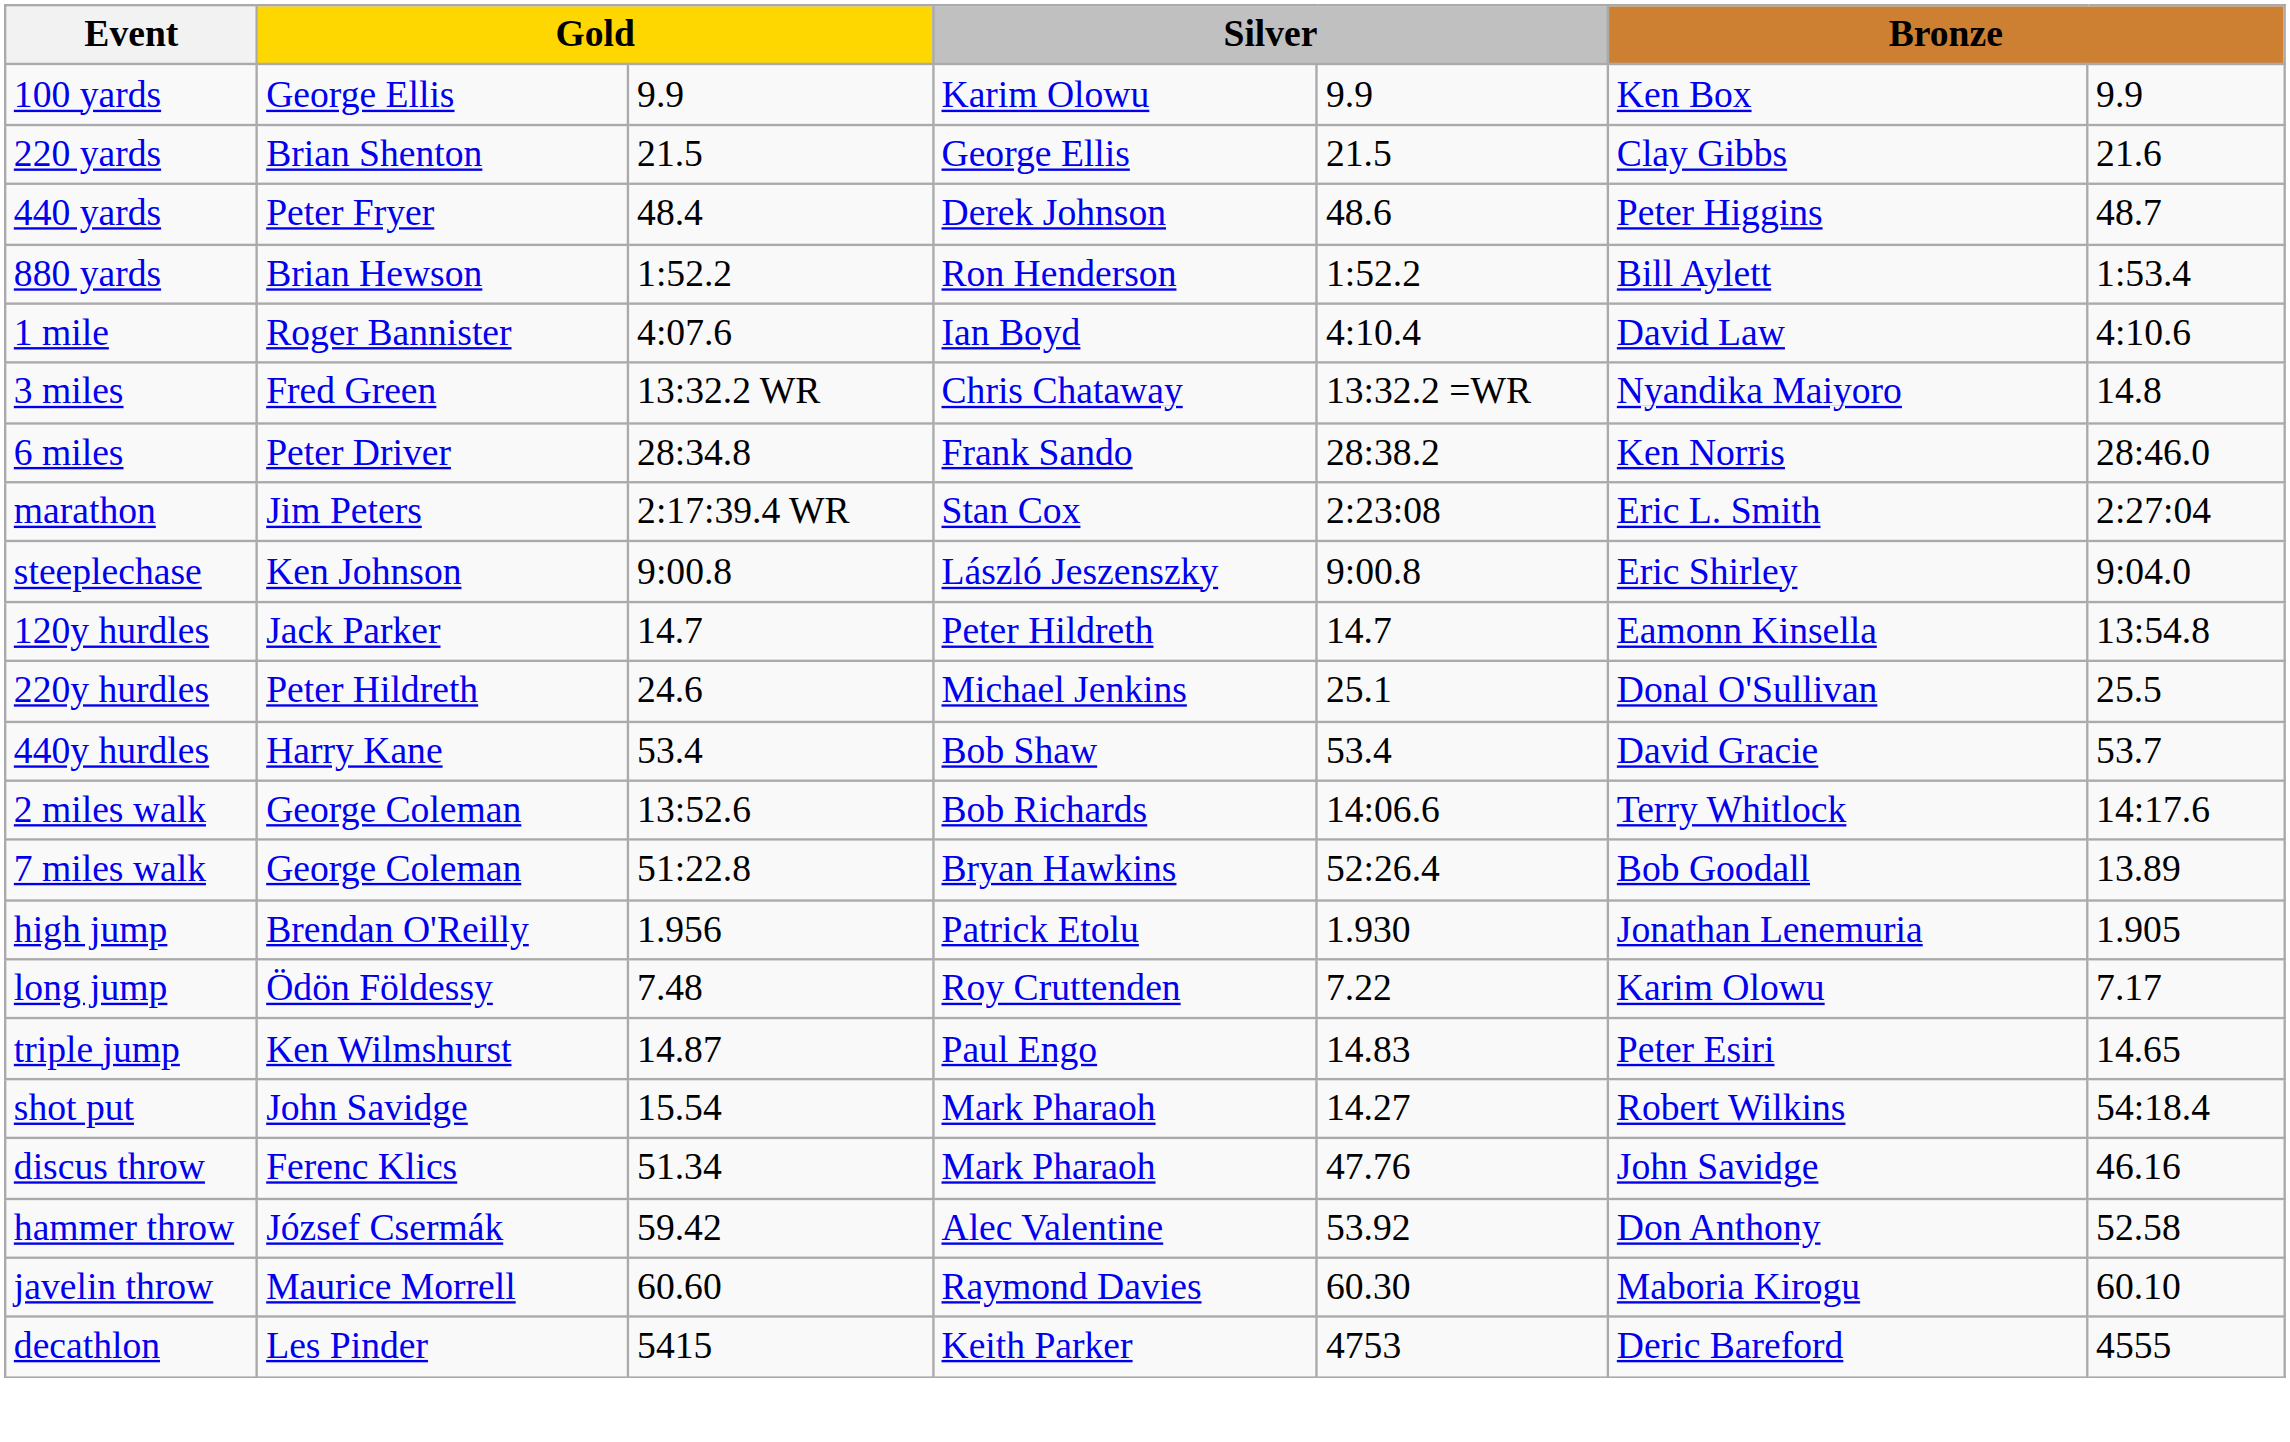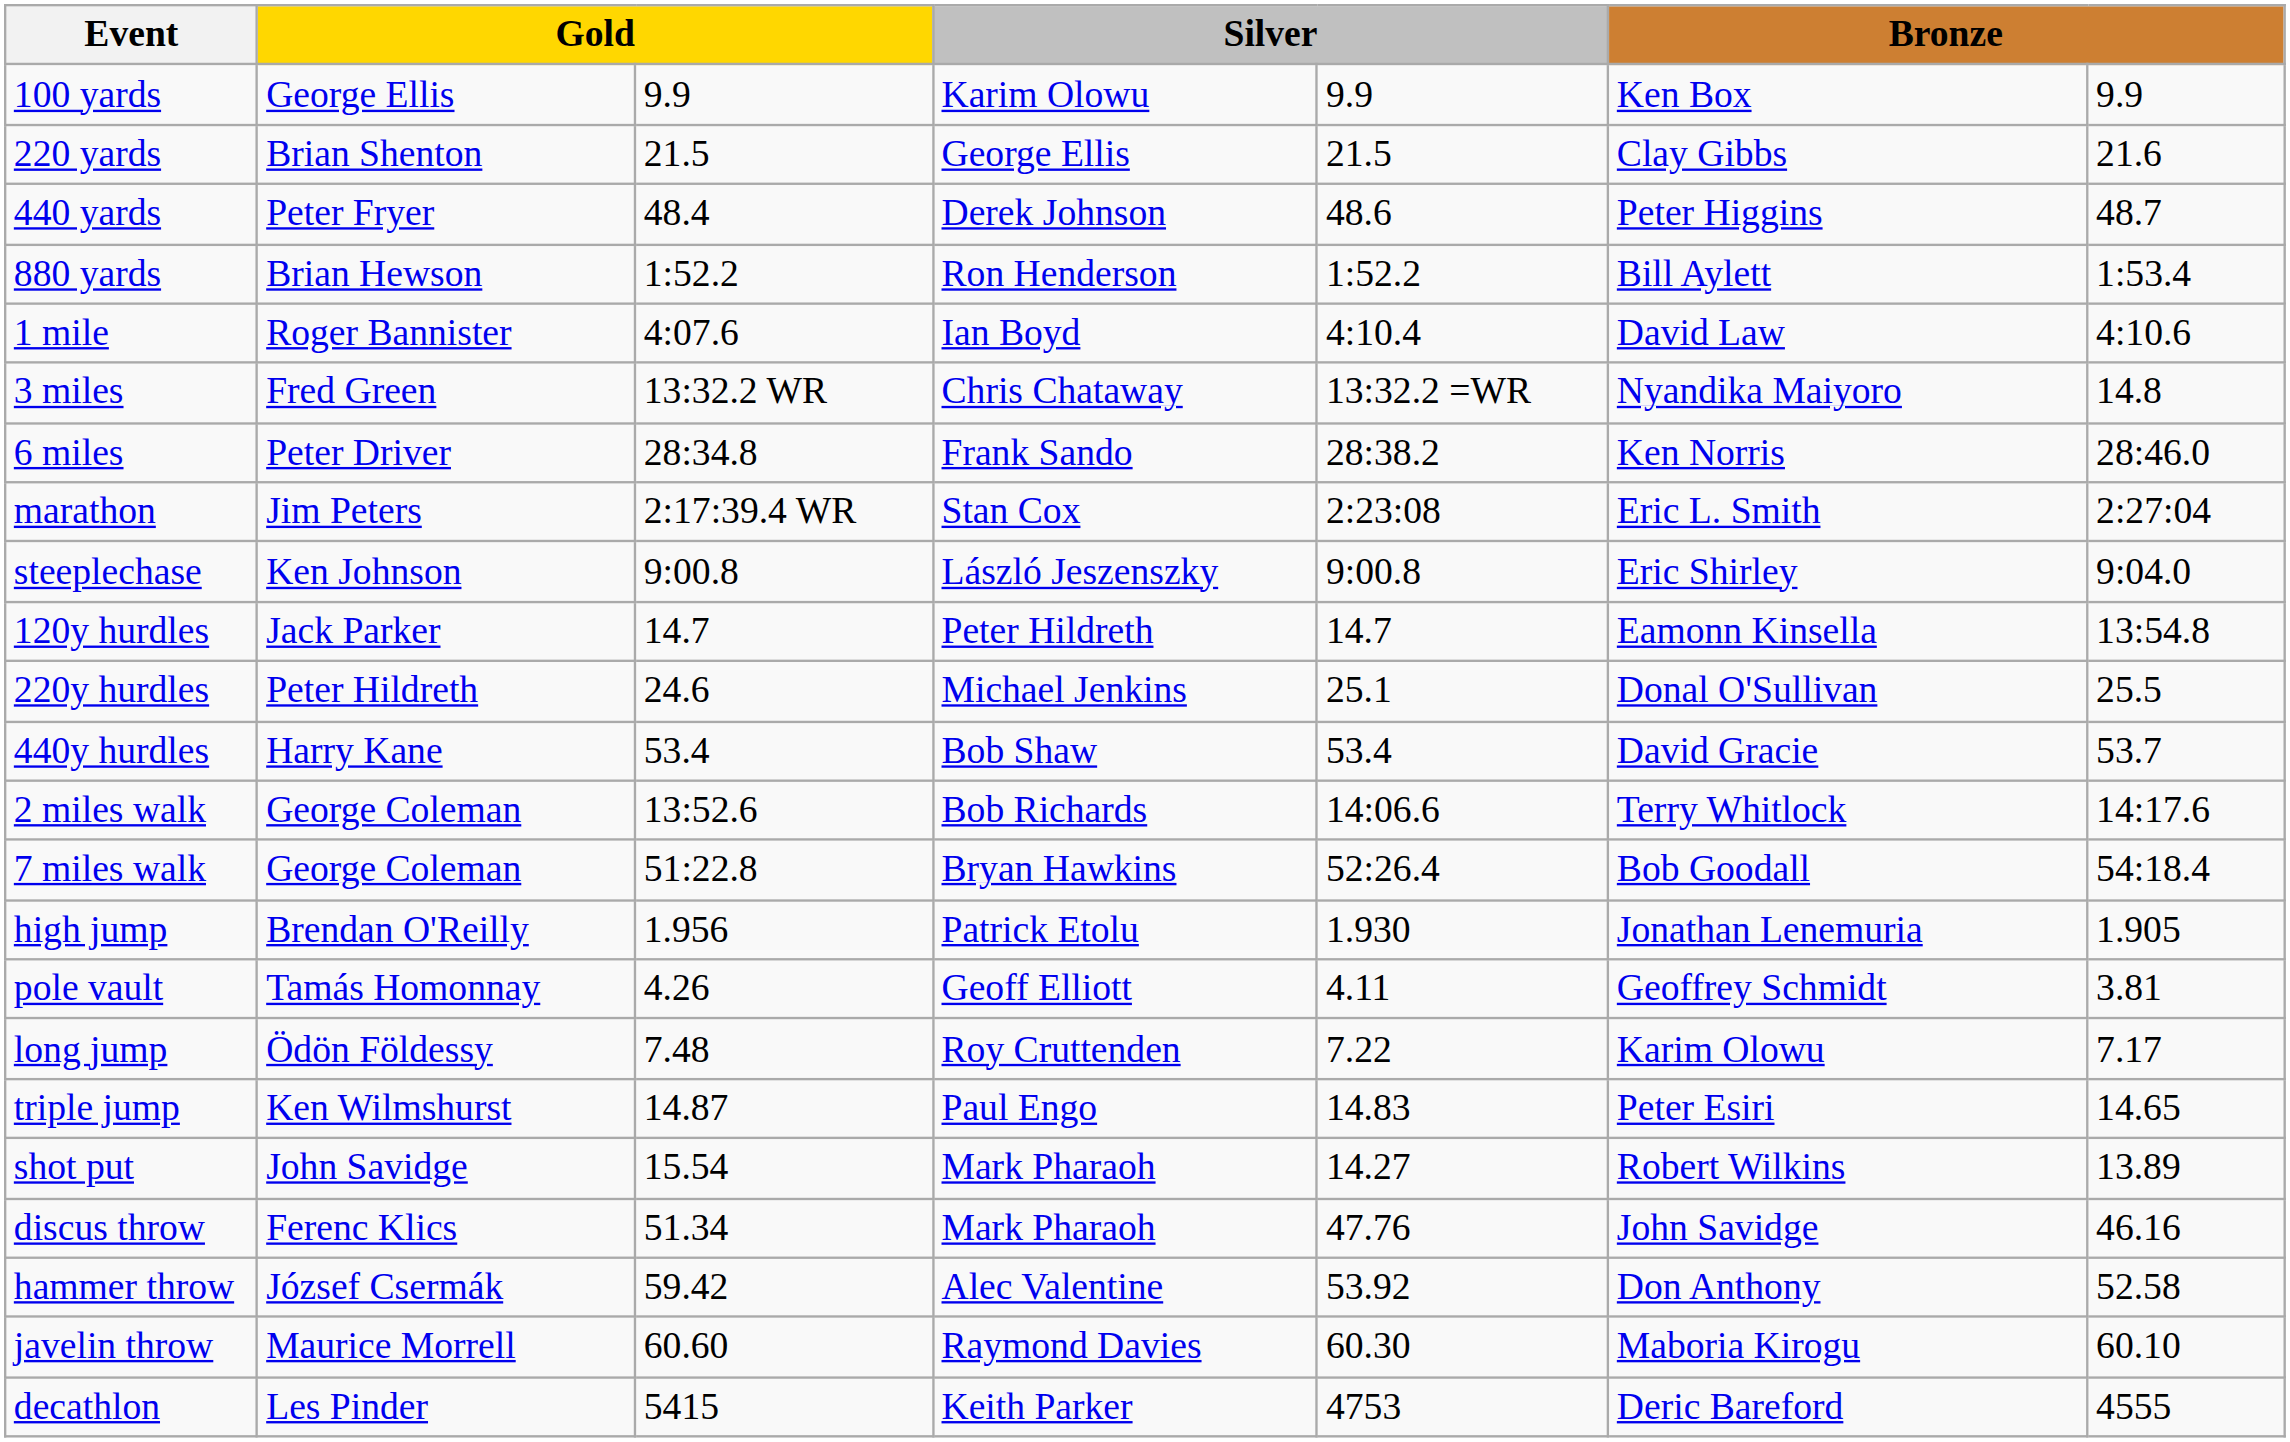(2138, 869) 13.89 -> (2153, 869) 54:18.4
+ row: (89, 988)
(2153, 1107) 54:18.4 -> (2138, 1167) 13.89
